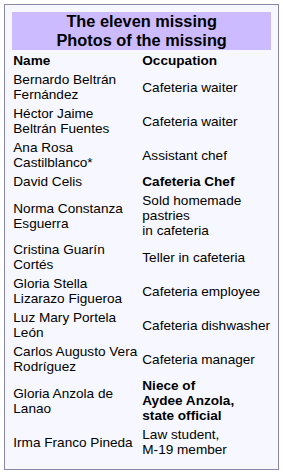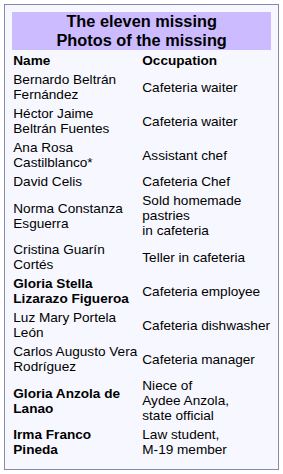(188, 182) bold -> (186, 182) normal
(68, 291) normal -> (71, 291) bold
(63, 400) normal -> (67, 400) bold
(188, 400) bold -> (186, 400) normal
(73, 442) normal -> (52, 442) bold
